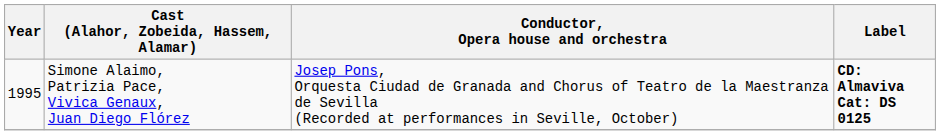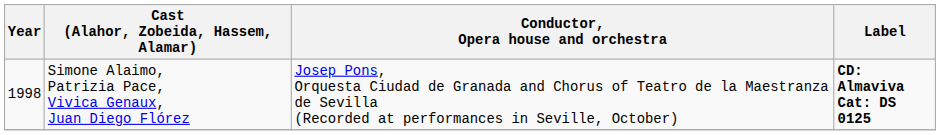(25, 95) 1995 -> (25, 95) 1998
